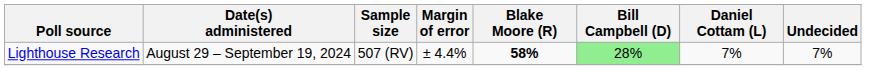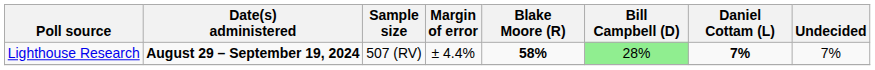(249, 53) normal -> (253, 53) bold
(732, 53) normal -> (740, 53) bold
